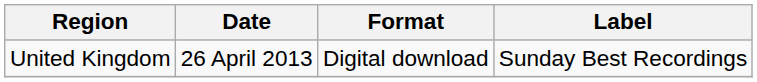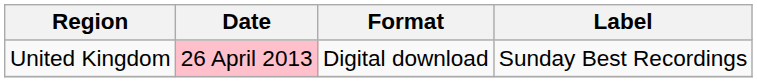(247, 58) no background -> (247, 58) pink background
